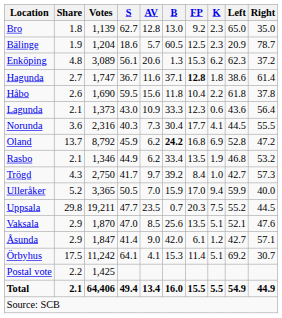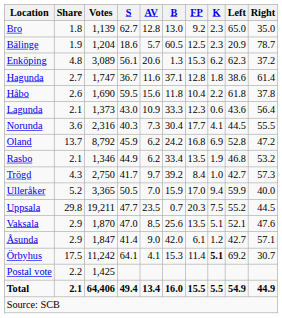(197, 77) bold -> (197, 77) normal
(174, 142) bold -> (174, 142) normal
(217, 256) normal -> (217, 256) bold
